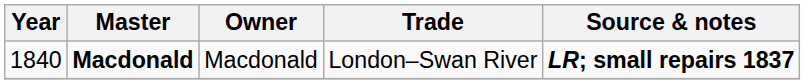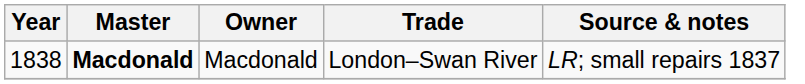(36, 59) 1840 -> (36, 59) 1838
(671, 59) bold -> (664, 59) normal
